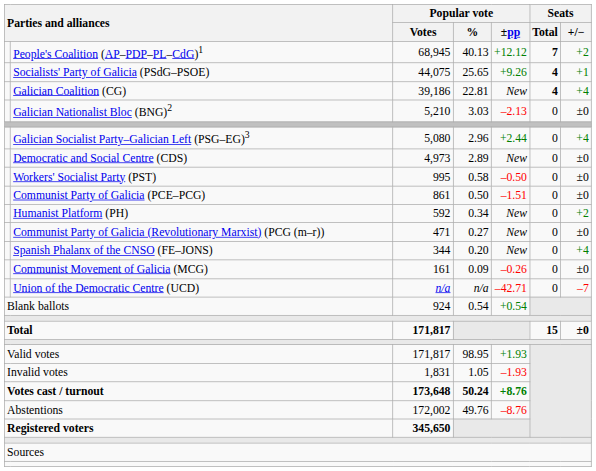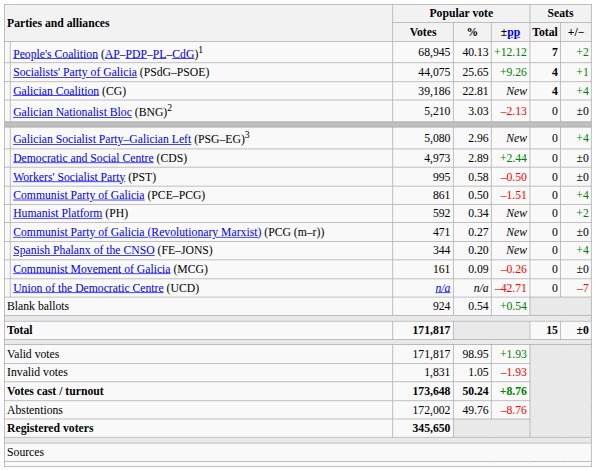(513, 138) +2.44 -> (517, 138) New
(517, 158) New -> (513, 158) +2.44
(583, 195) ±0 -> (583, 195) +4
